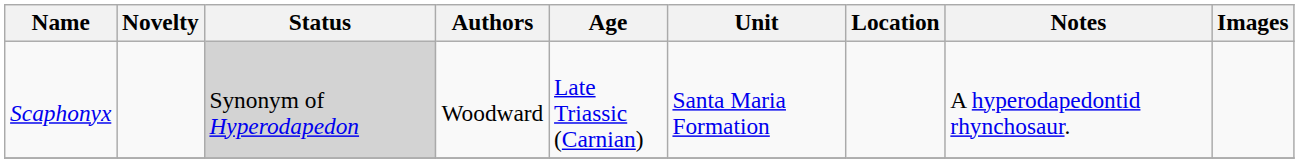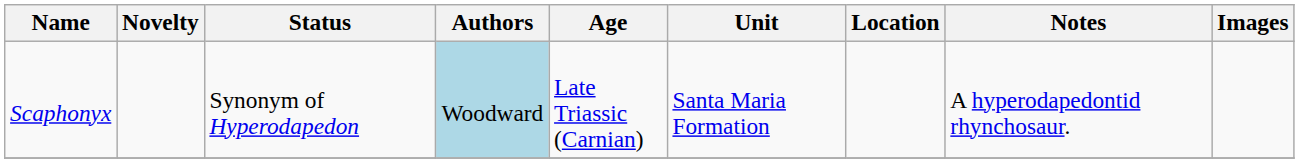(284, 112) lightgrey background -> (284, 112) no background
(492, 112) no background -> (492, 112) lightblue background
